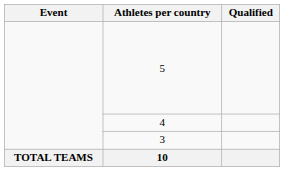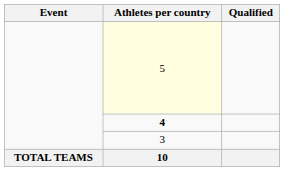(162, 68) no background -> (162, 68) lightyellow background
(162, 122) normal -> (162, 122) bold
